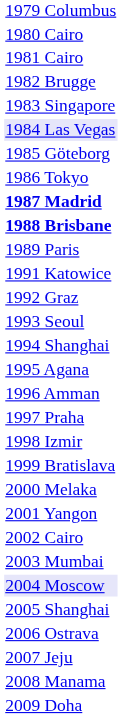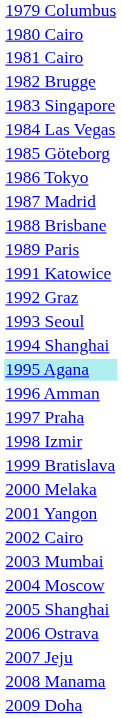(60, 129) lavender background -> (60, 129) no background
(53, 201) bold -> (51, 201) normal
(58, 225) bold -> (56, 225) normal
(47, 369) no background -> (47, 369) paleturquoise background
(55, 585) lavender background -> (55, 585) no background
